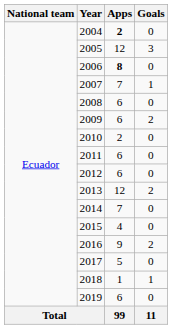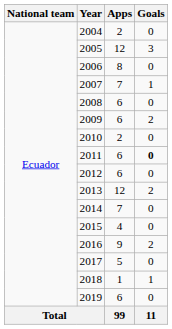(120, 31) bold -> (120, 31) normal
(120, 66) bold -> (120, 66) normal
(151, 155) normal -> (151, 155) bold
